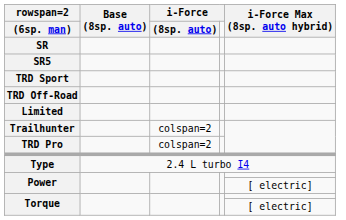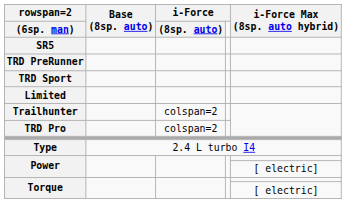- row: (42, 45)
+ row: (45, 62)
- row: (42, 95)
